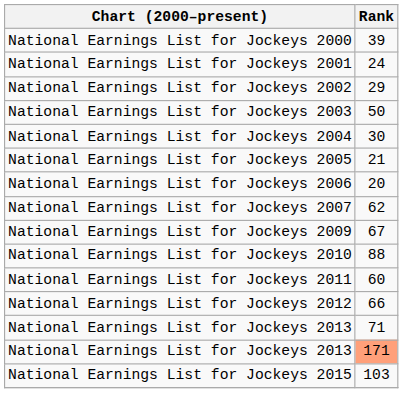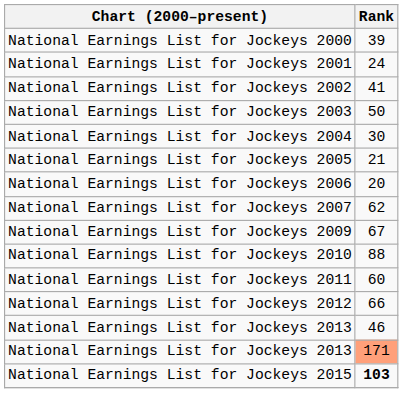(376, 88) 29 -> (376, 88) 41
(376, 328) 71 -> (376, 328) 46
(376, 376) normal -> (376, 376) bold
